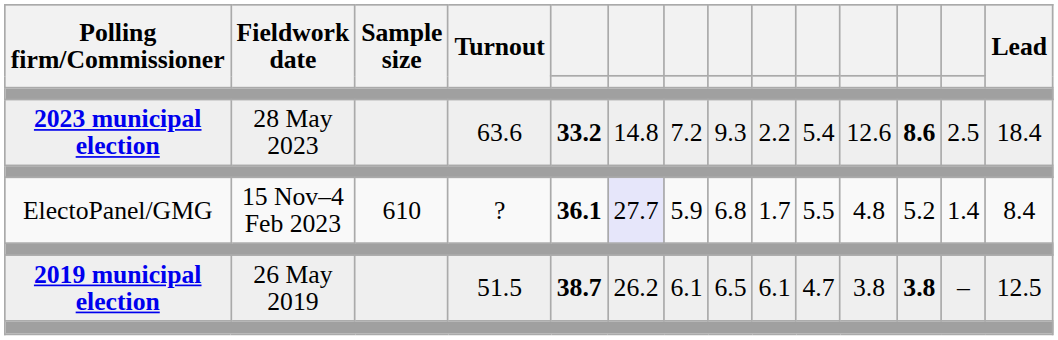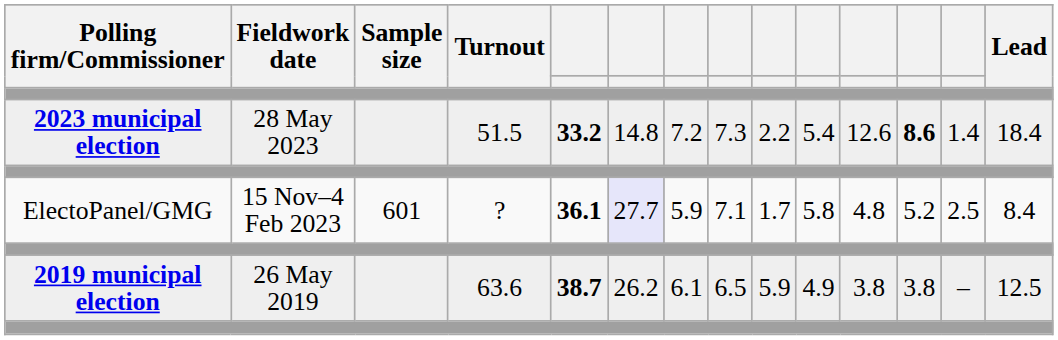(500, 132) 63.6 -> (500, 132) 51.5
(730, 132) 9.3 -> (730, 132) 7.3
(963, 132) 2.5 -> (963, 132) 1.4
(402, 210) 610 -> (402, 210) 601
(730, 210) 6.8 -> (730, 210) 7.1
(819, 210) 5.5 -> (819, 210) 5.8
(963, 210) 1.4 -> (963, 210) 2.5
(500, 288) 51.5 -> (500, 288) 63.6
(774, 288) 6.1 -> (774, 288) 5.9
(819, 288) 4.7 -> (819, 288) 4.9
(919, 288) bold -> (919, 288) normal
